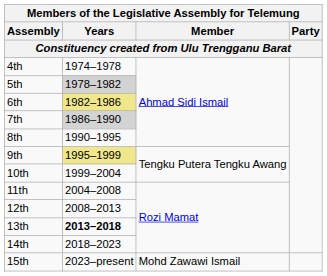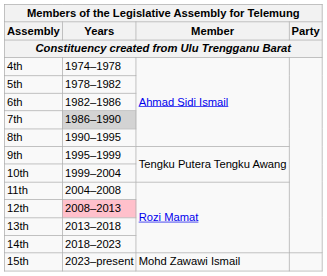(93, 84) lightgrey background -> (93, 84) no background
(93, 102) khaki background -> (93, 102) no background
(93, 155) khaki background -> (93, 155) no background
(93, 208) no background -> (93, 208) pink background
(93, 226) bold -> (93, 226) normal
